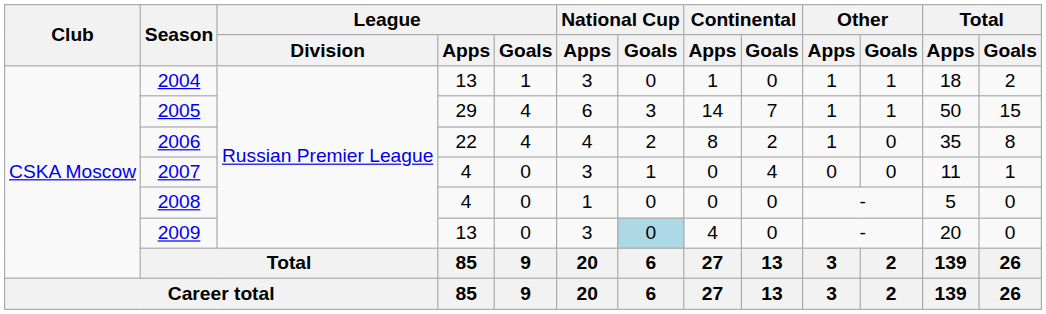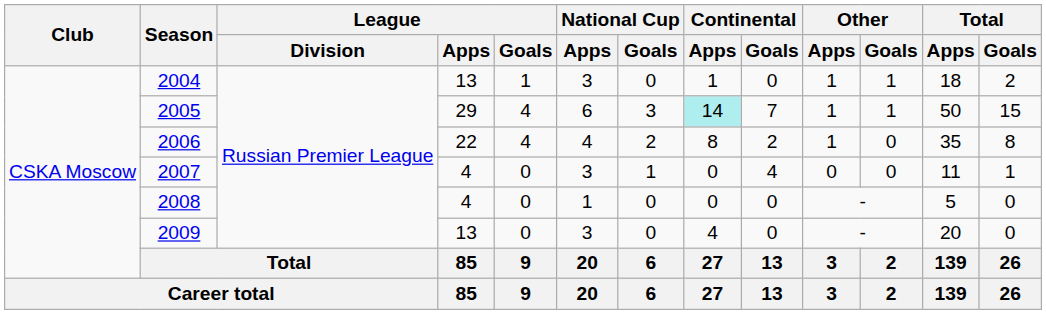(712, 111) no background -> (712, 111) paleturquoise background
(651, 232) lightblue background -> (651, 232) no background
